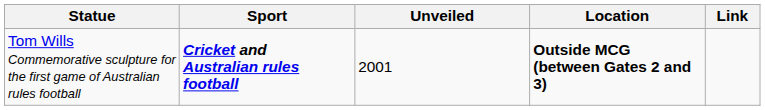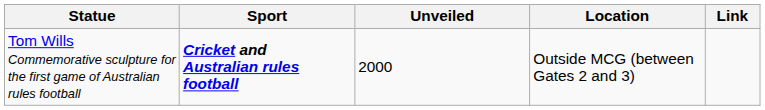(375, 66) 2001 -> (375, 66) 2000
(612, 66) bold -> (614, 66) normal
